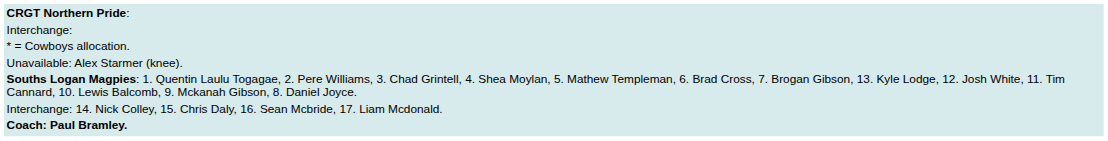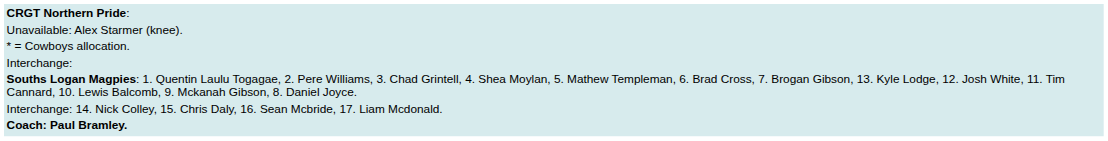(39, 30) Interchange: -> (95, 30) Unavailable: Alex Starmer (knee).
(95, 63) Unavailable: Alex Starmer (knee). -> (39, 63) Interchange:
